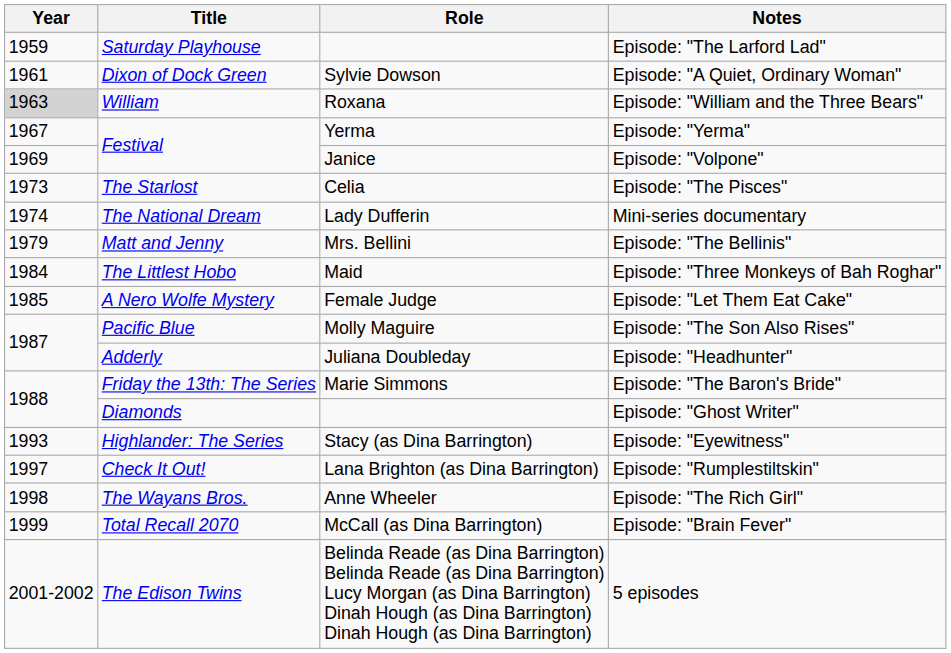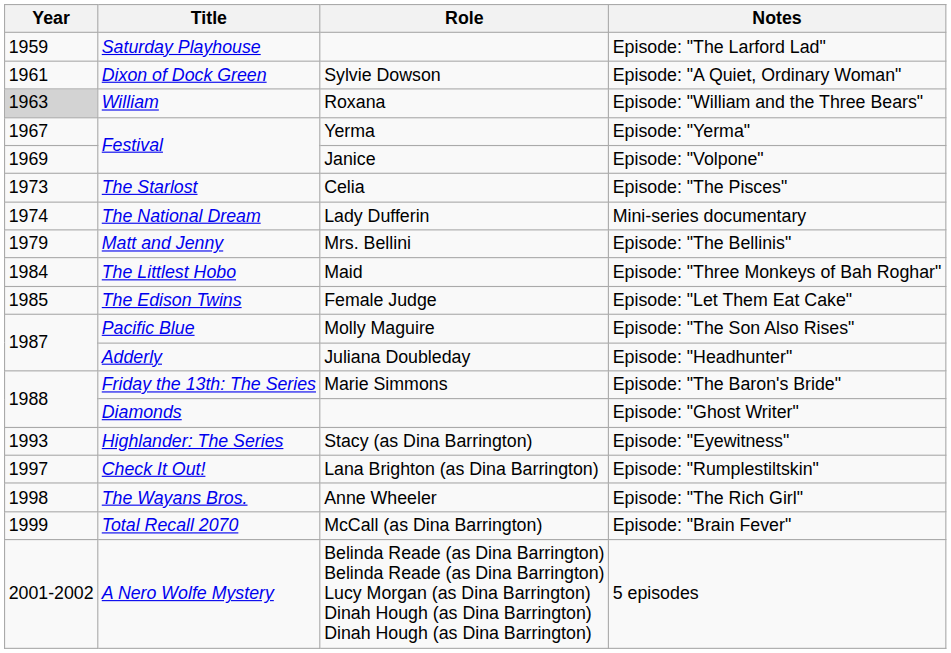(188, 300) A Nero Wolfe Mystery -> (172, 300) The Edison Twins
(172, 593) The Edison Twins -> (188, 593) A Nero Wolfe Mystery
